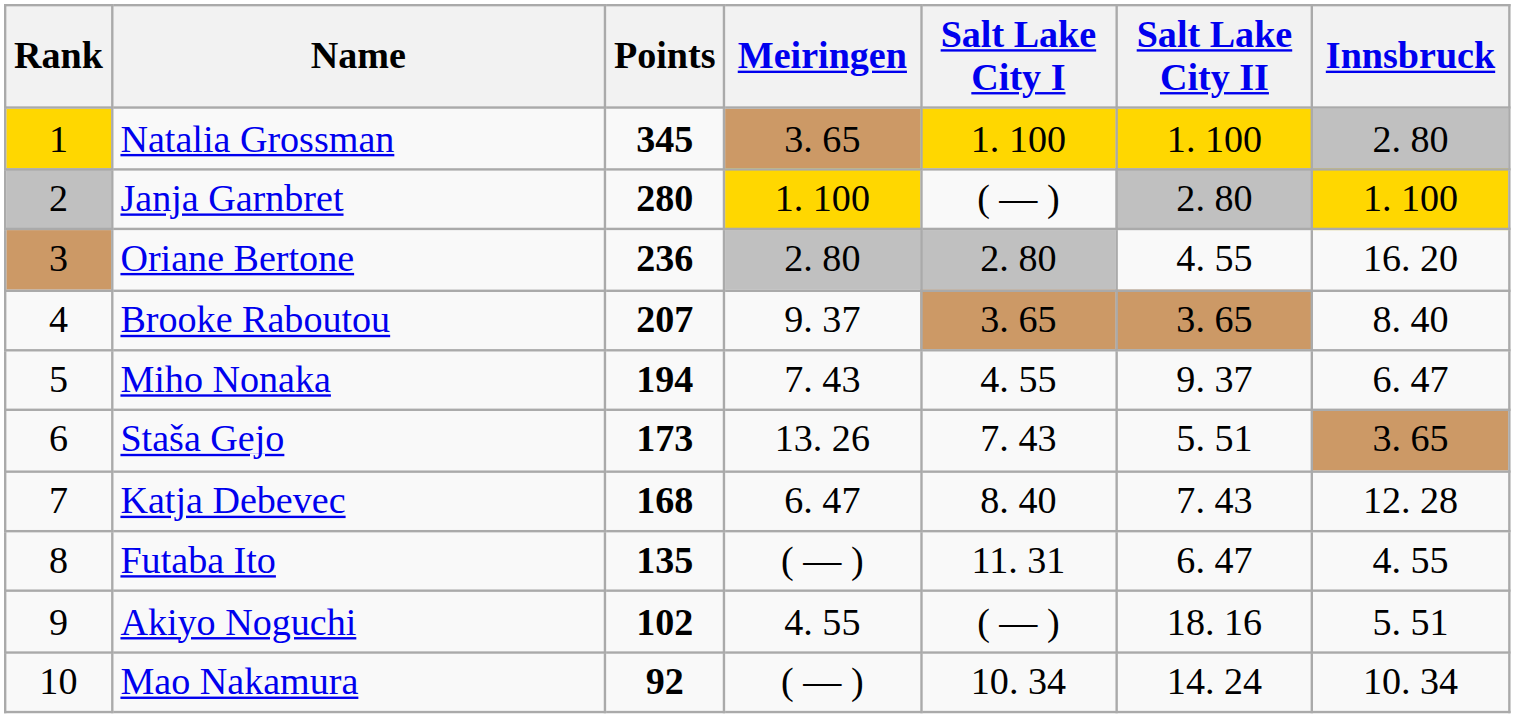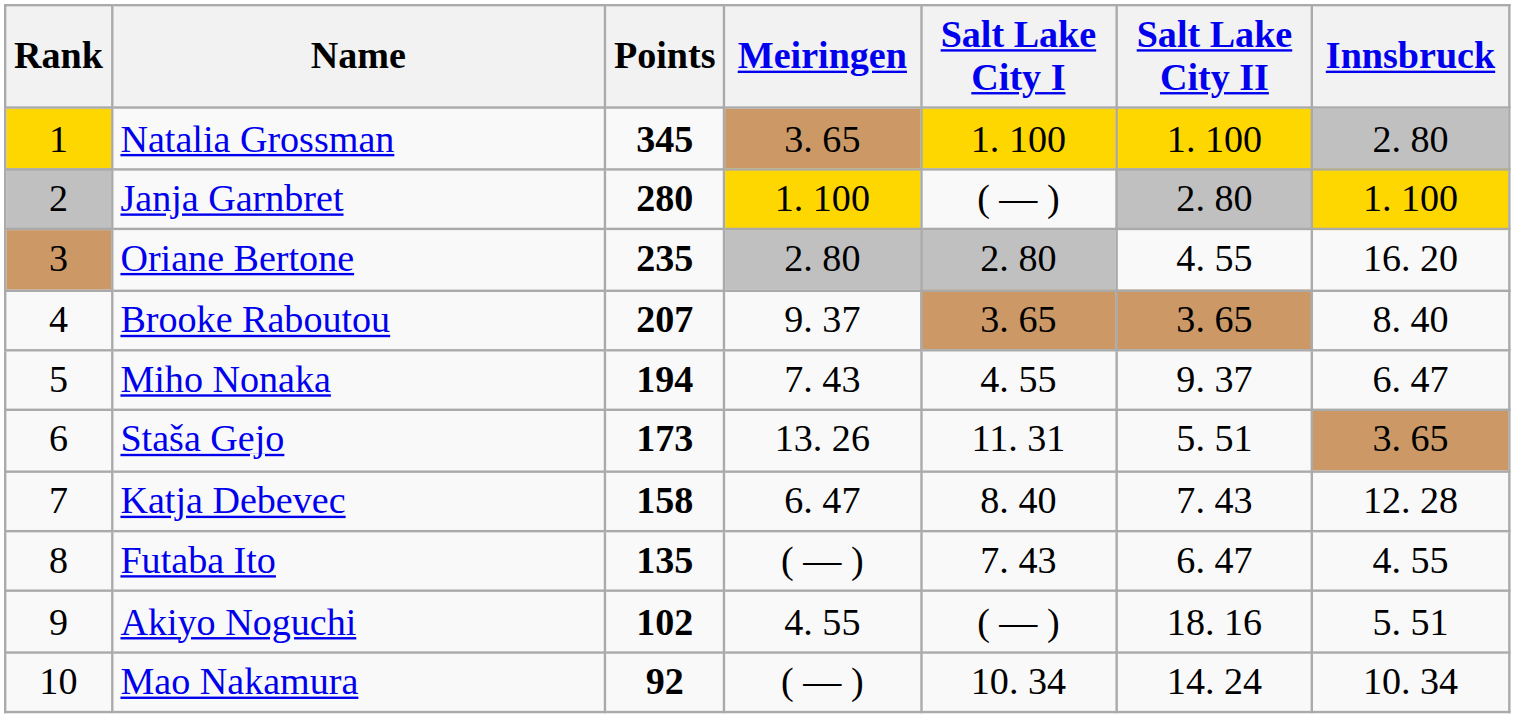(665, 258) 236 -> (665, 258) 235
(1018, 439) 7. 43 -> (1018, 439) 11. 31
(665, 500) 168 -> (665, 500) 158
(1018, 560) 11. 31 -> (1018, 560) 7. 43
